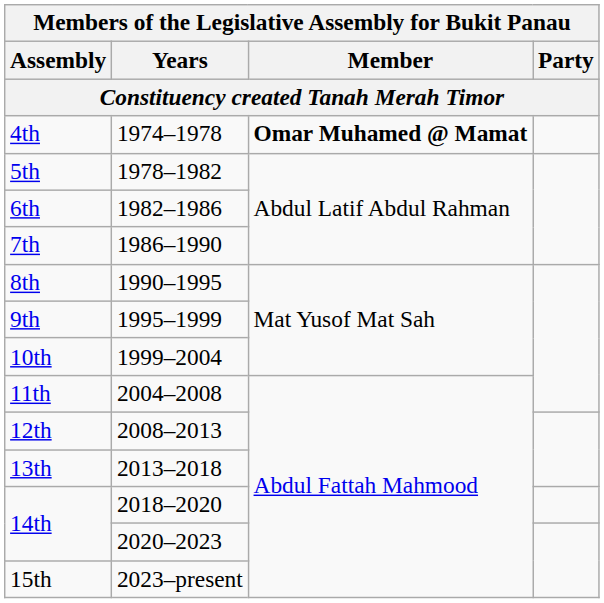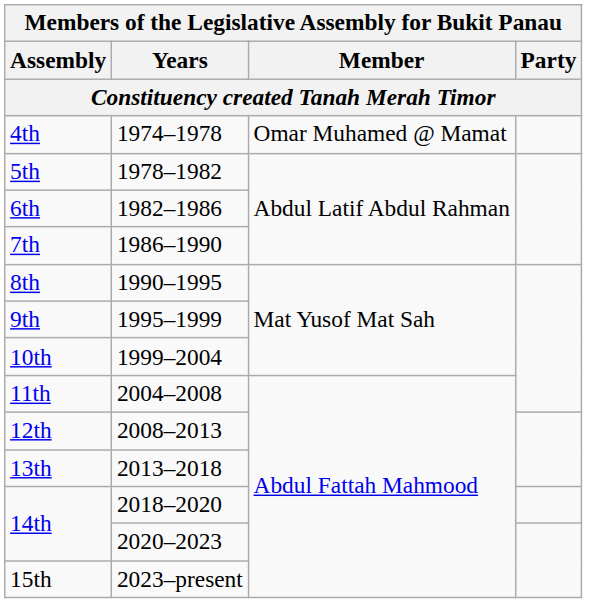(390, 134) bold -> (380, 134) normal
